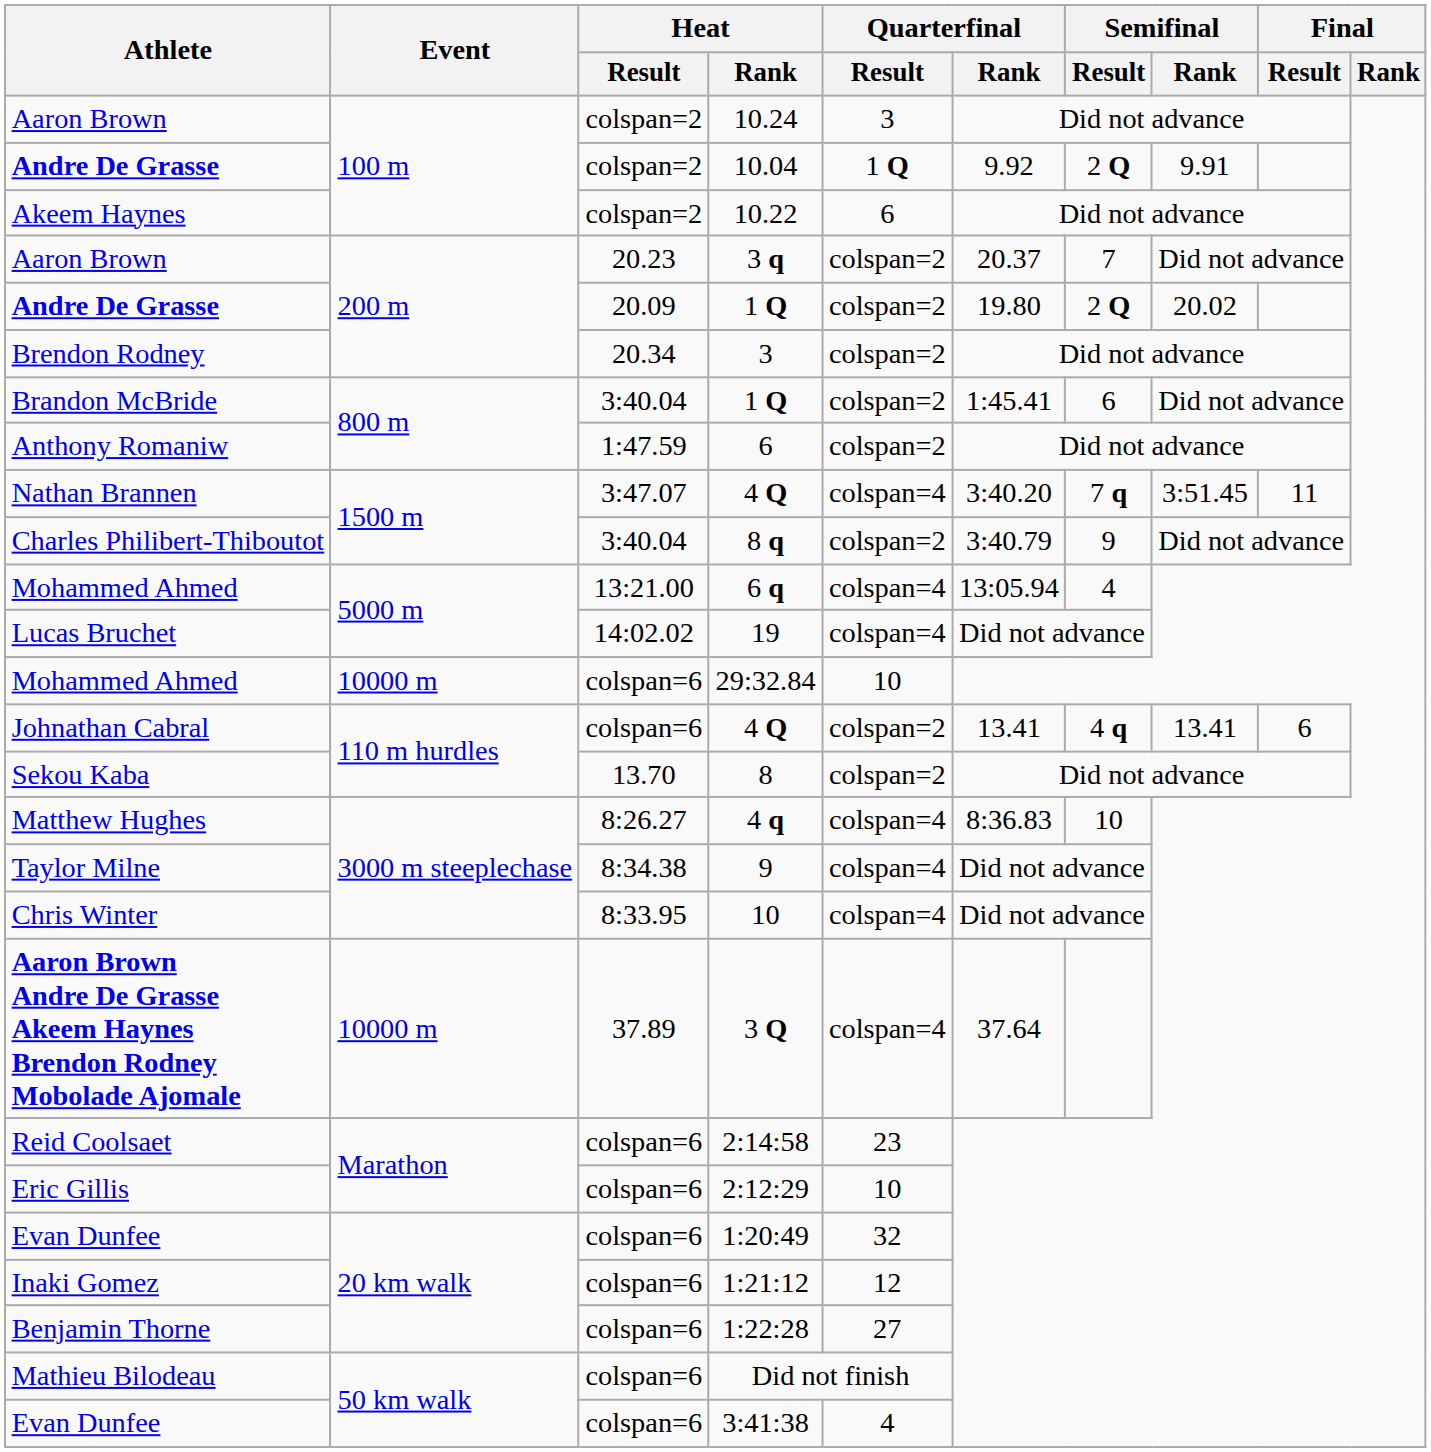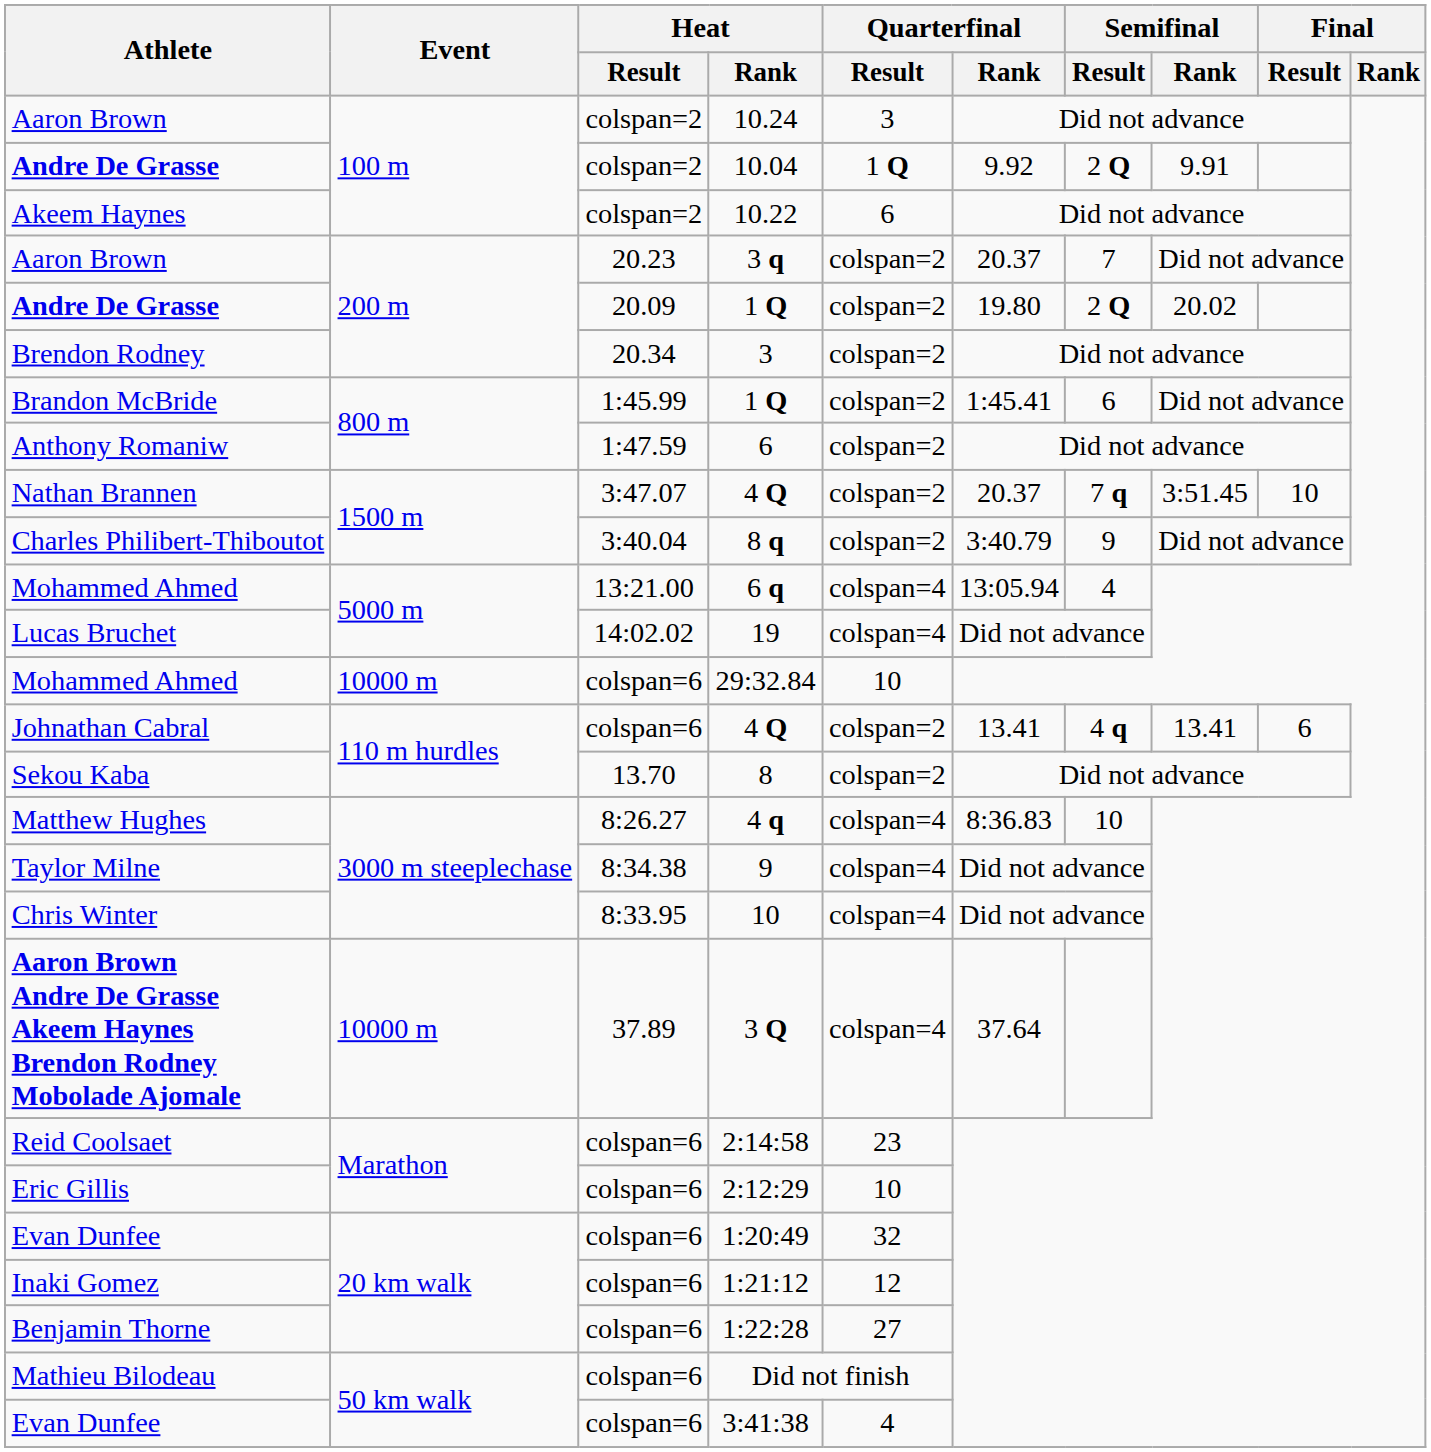(644, 400) 3:40.04 -> (644, 400) 1:45.99
(887, 493) colspan=4 -> (887, 493) colspan=2
(1009, 493) 3:40.20 -> (1009, 493) 20.37
(1304, 493) 11 -> (1304, 493) 10
